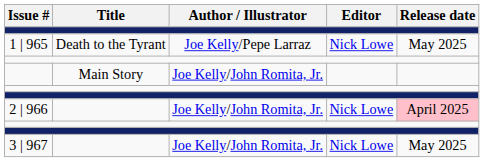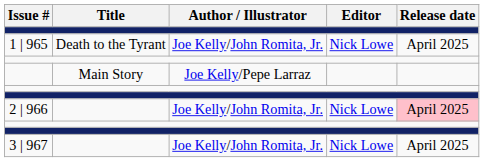(248, 44) Joe Kelly/Pepe Larraz -> (248, 44) Joe Kelly/John Romita, Jr.
(438, 44) May 2025 -> (438, 44) April 2025
(248, 74) Joe Kelly/John Romita, Jr. -> (248, 74) Joe Kelly/Pepe Larraz
(438, 145) May 2025 -> (438, 145) April 2025
